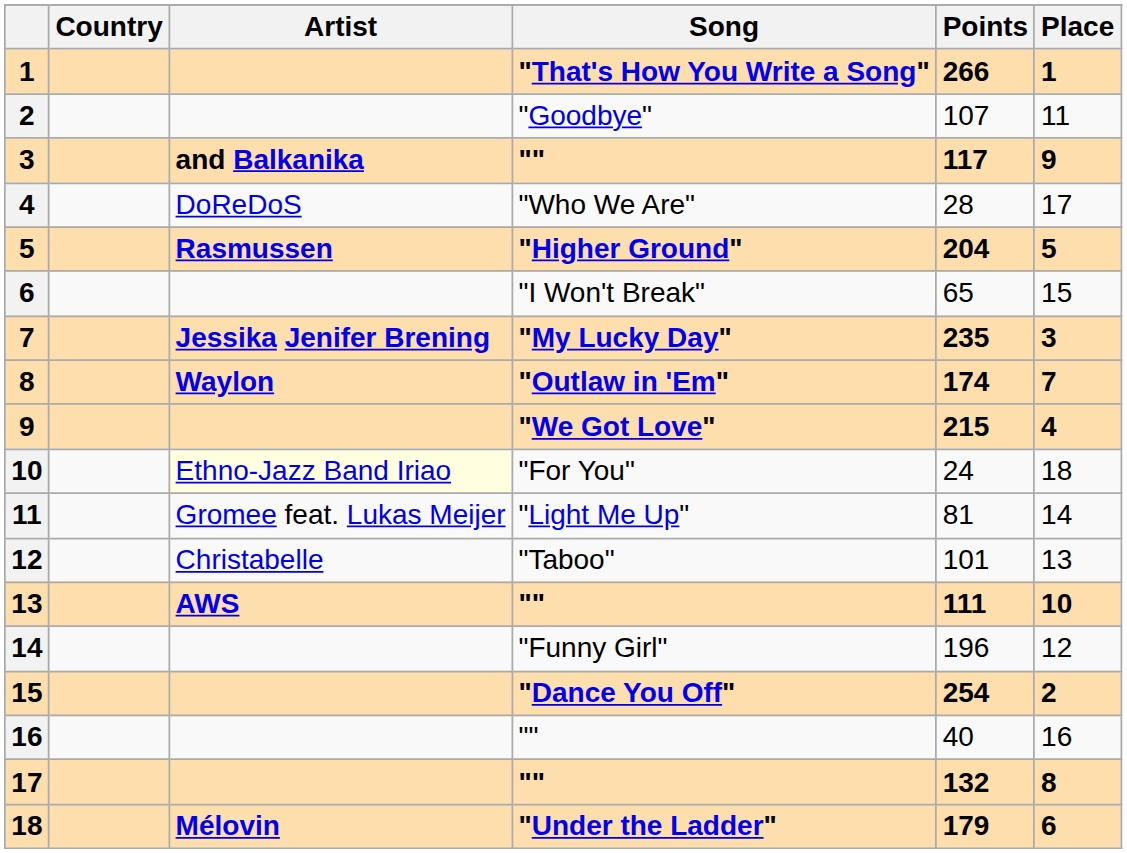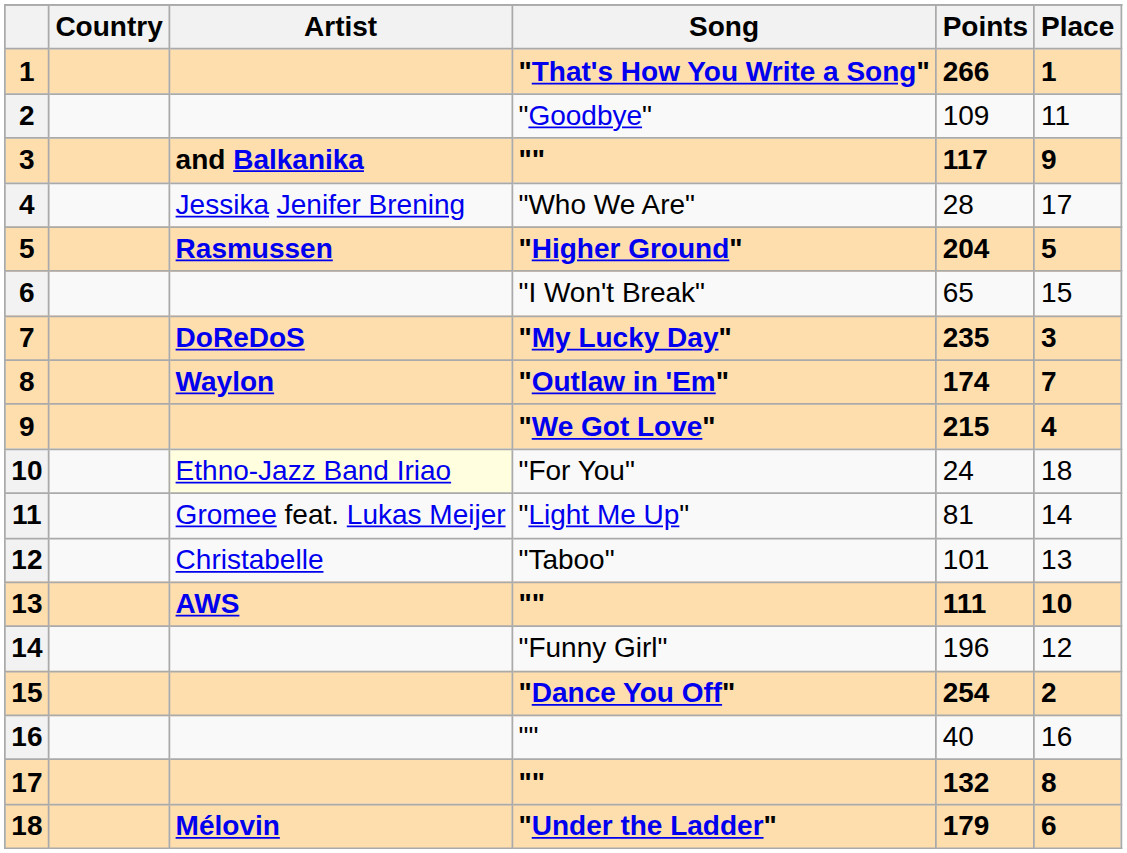(966, 115) 107 -> (966, 115) 109
(239, 204) DoReDoS -> (320, 204) Jessika Jenifer Brening
(333, 337) Jessika Jenifer Brening -> (240, 337) DoReDoS
